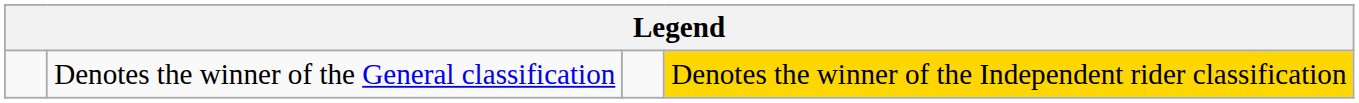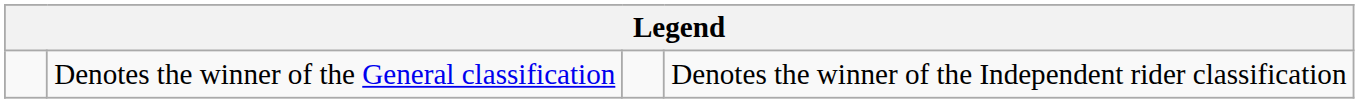(1009, 73) gold background -> (1009, 73) no background
